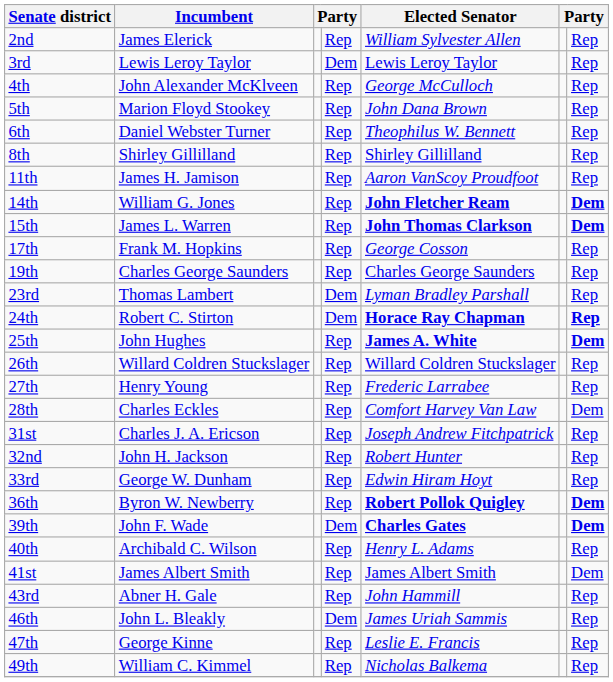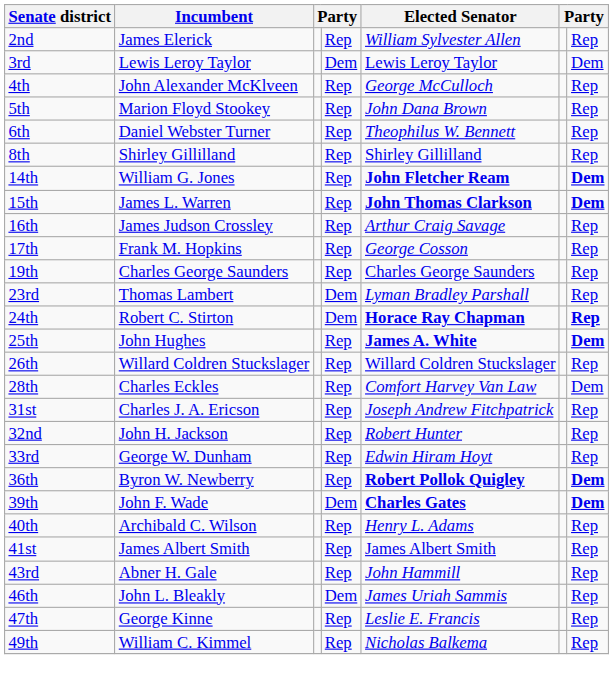(585, 62) Rep -> (587, 62) Dem
- row: (23, 178)
+ row: (23, 224)
- row: (23, 386)
(587, 572) Dem -> (585, 549) Rep
